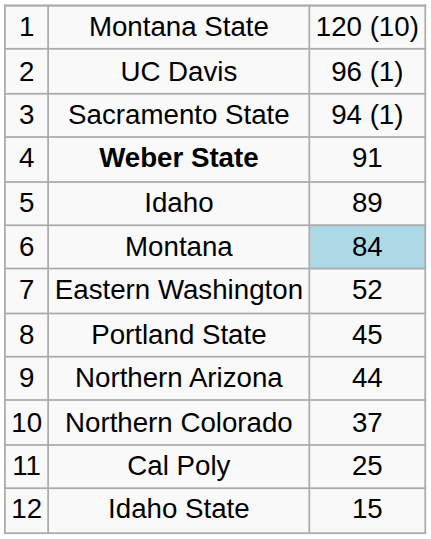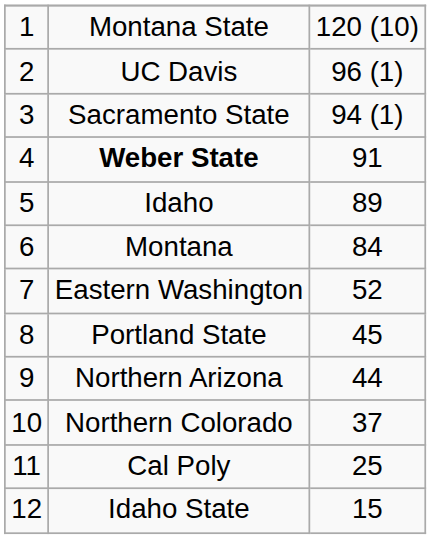(367, 246) lightblue background -> (367, 246) no background
